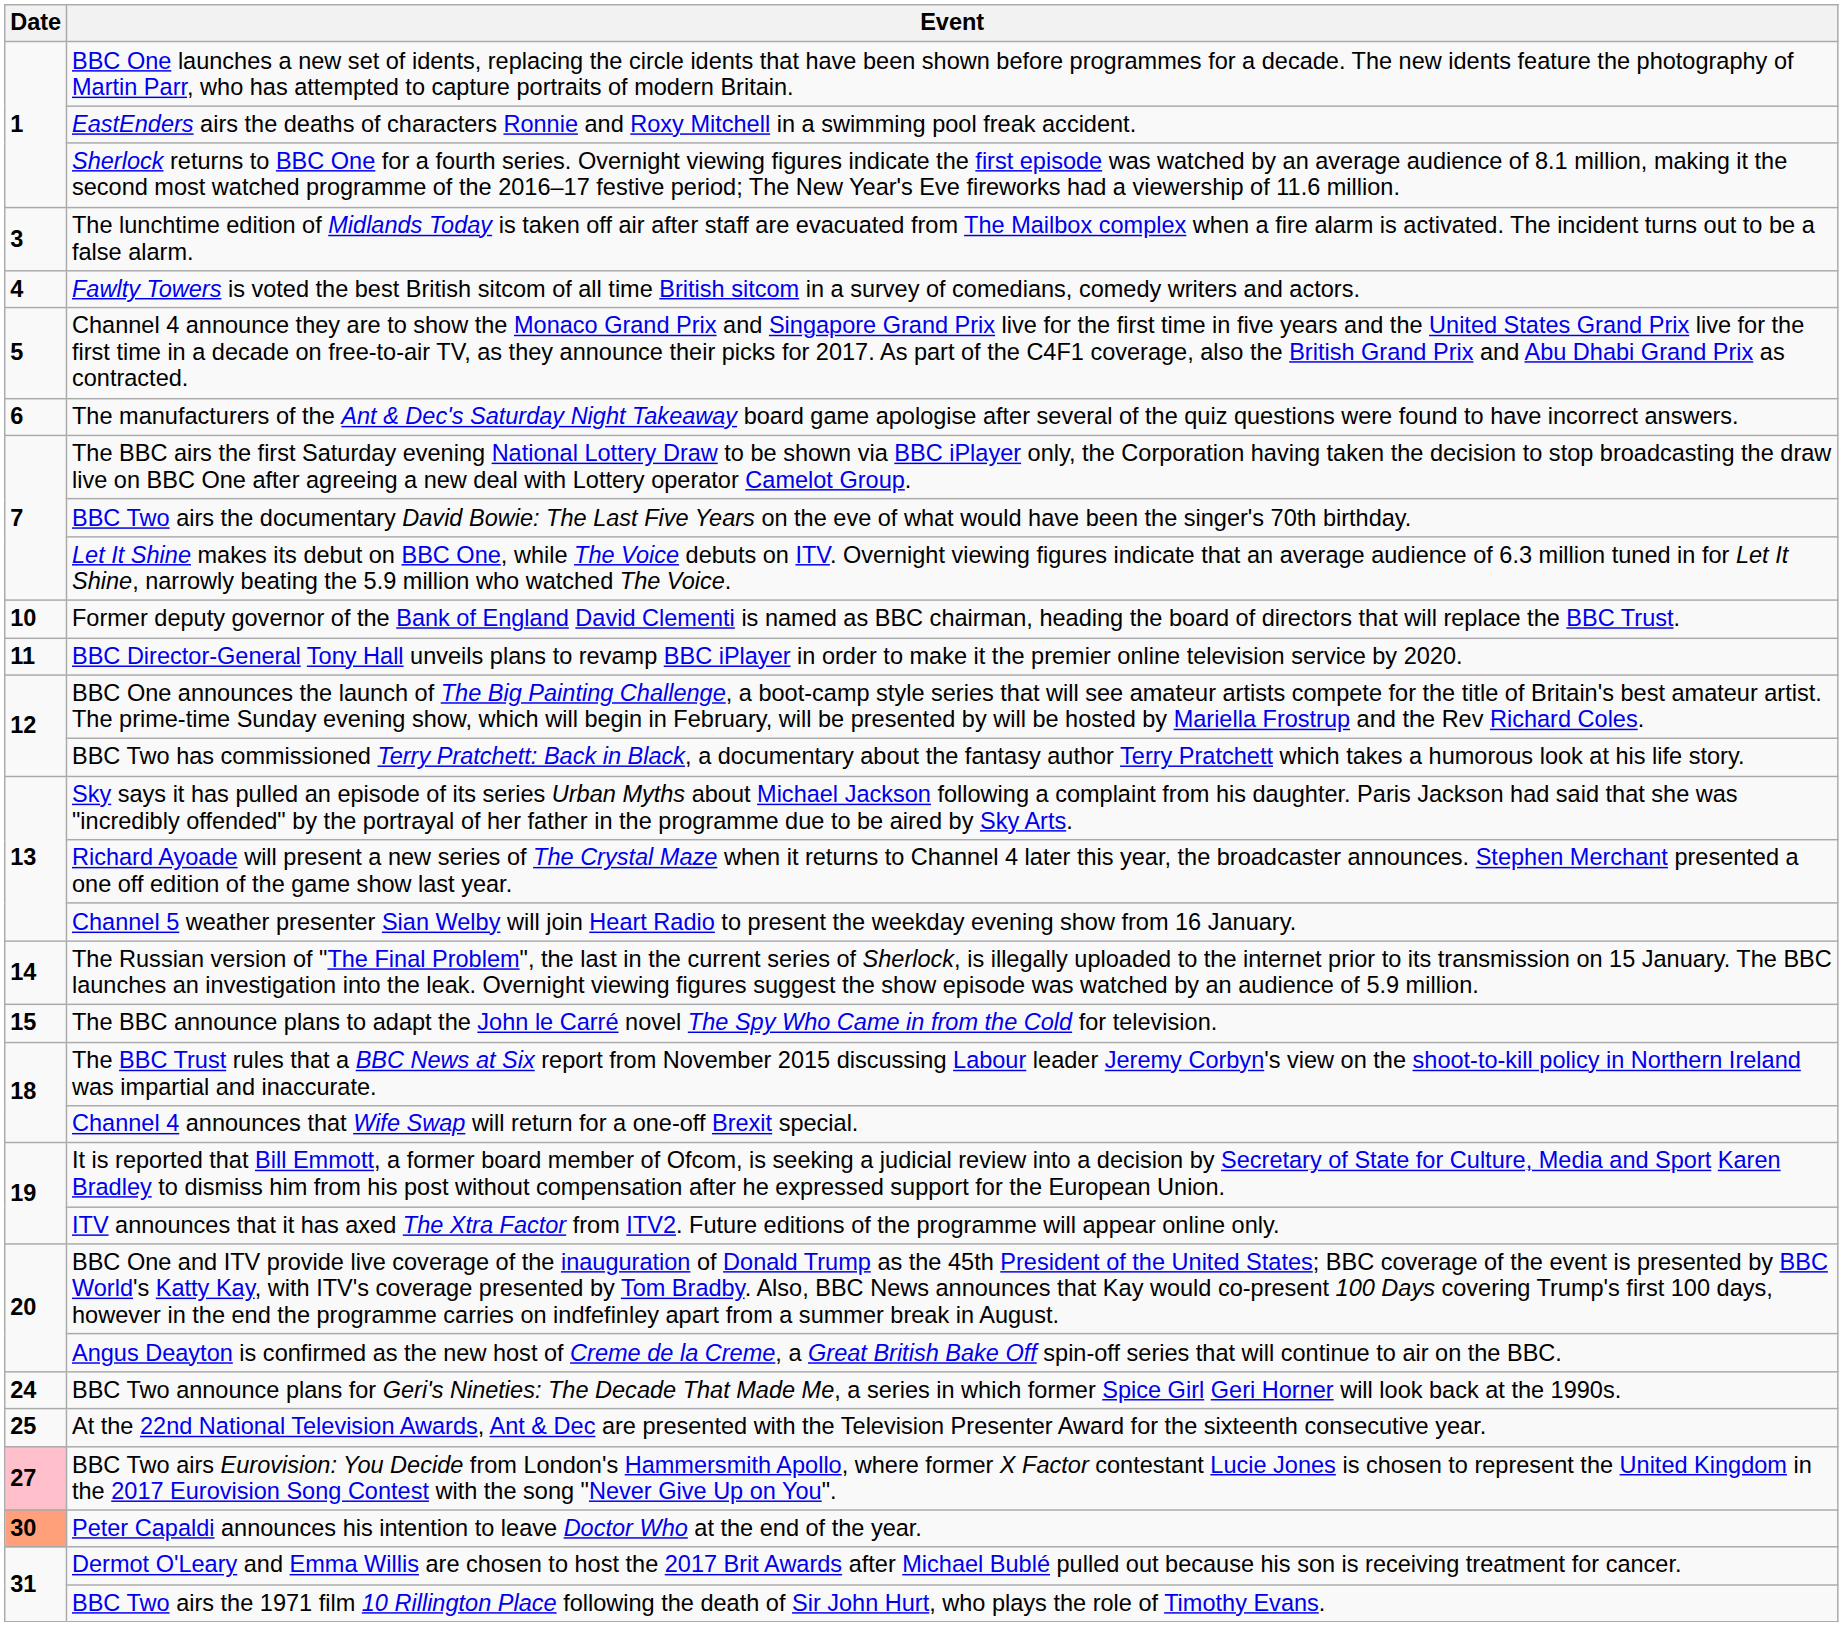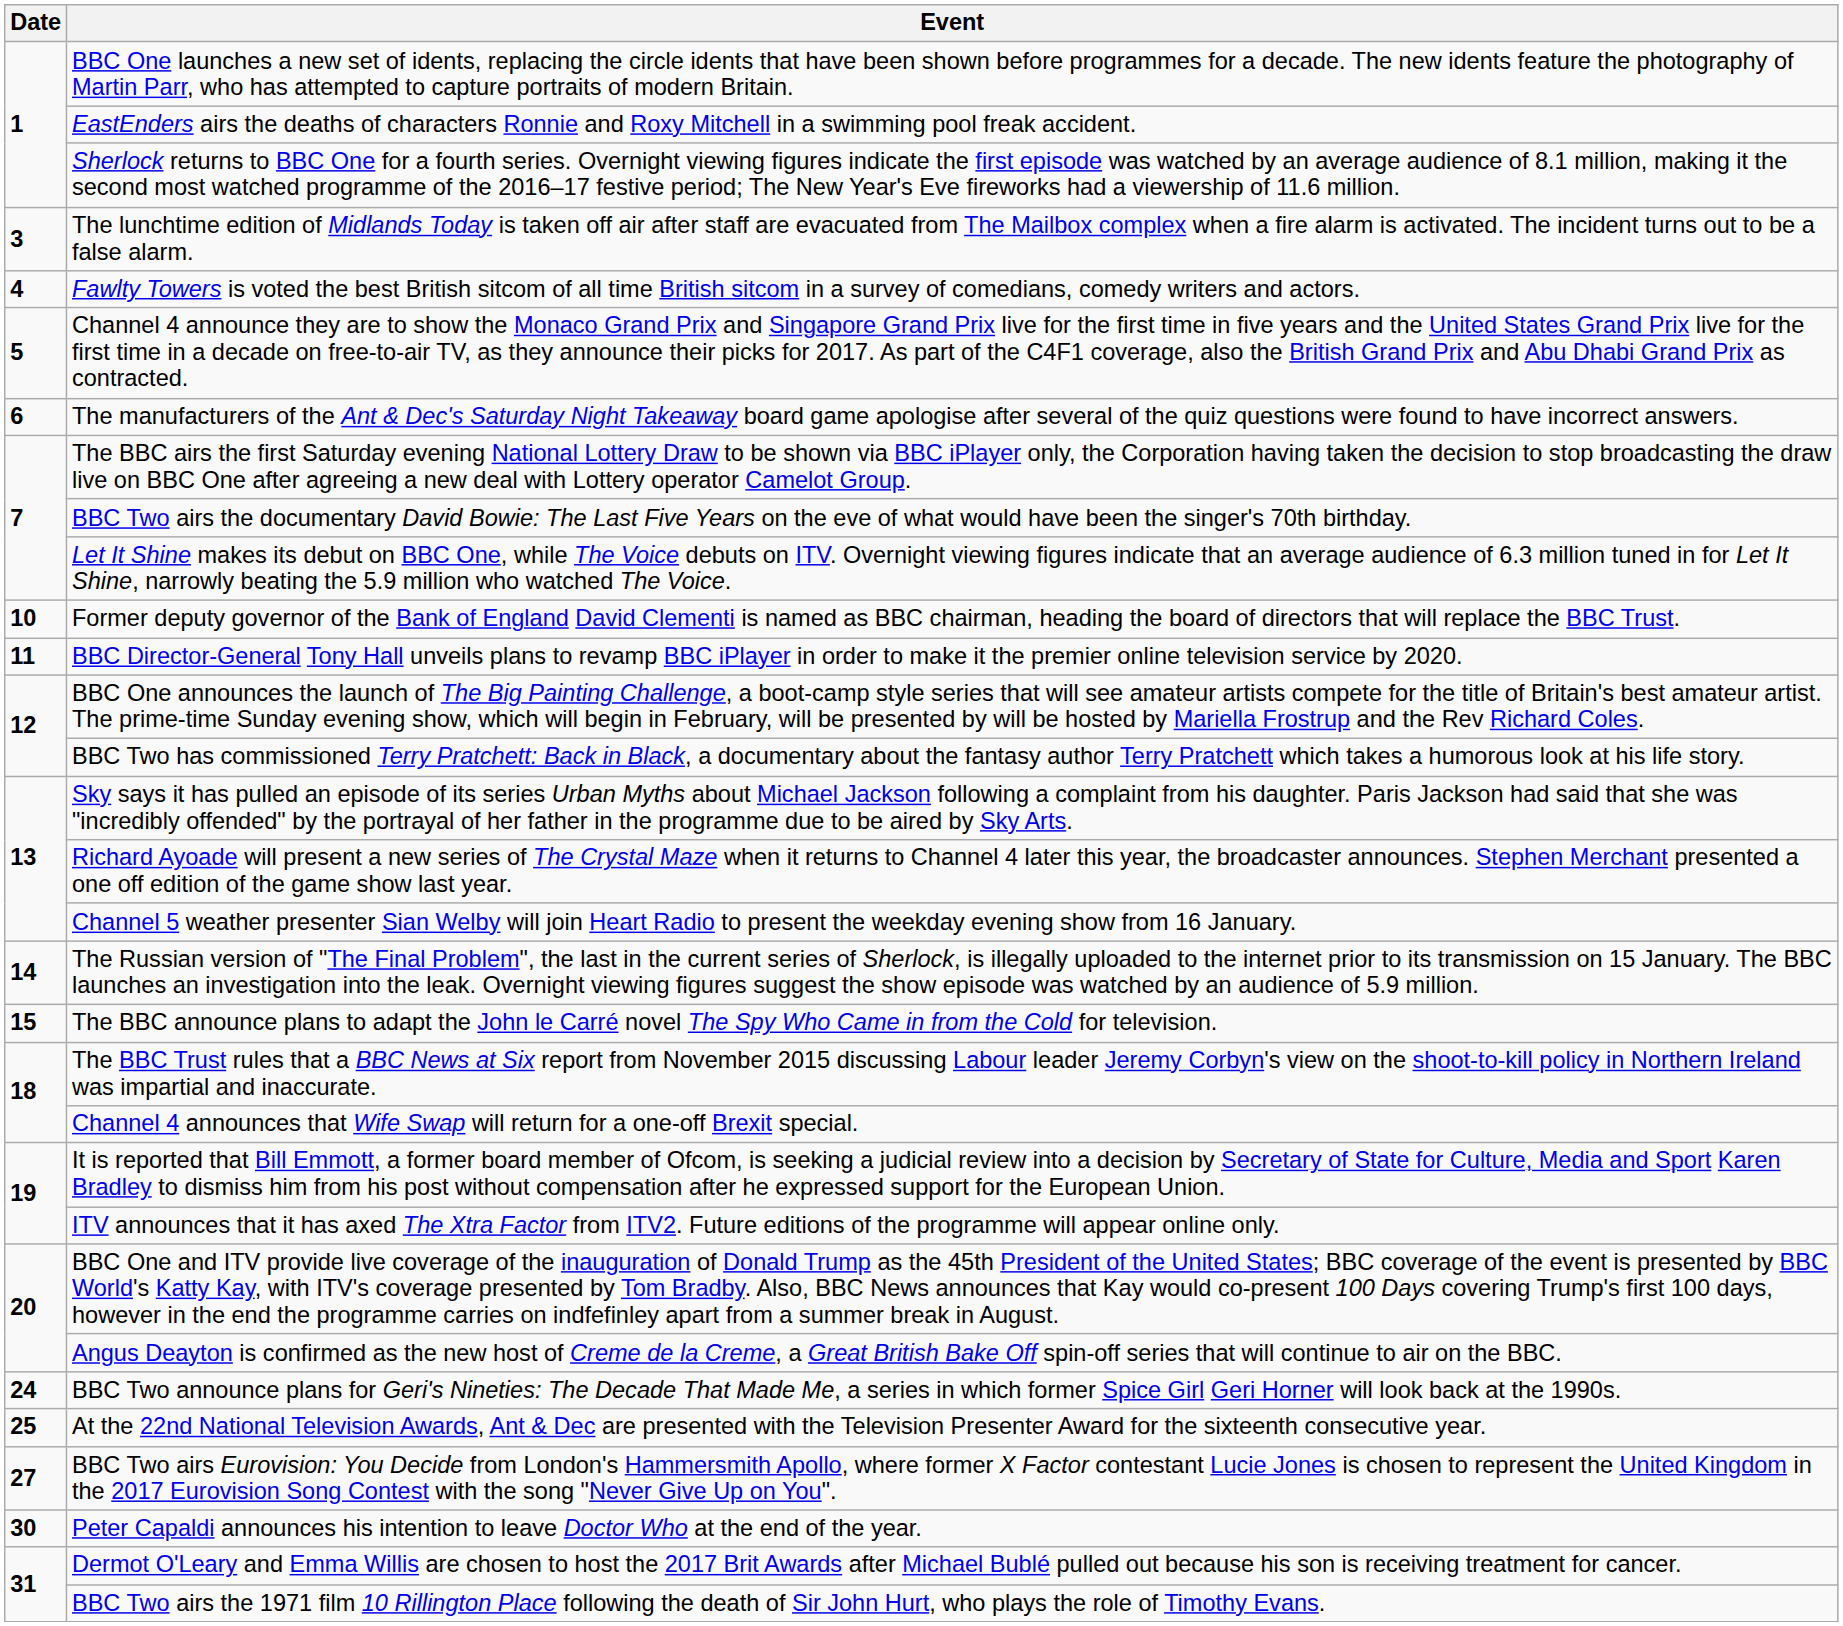(23, 1477) pink background -> (23, 1477) no background
(23, 1528) lightsalmon background -> (23, 1528) no background
